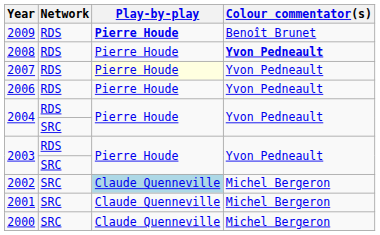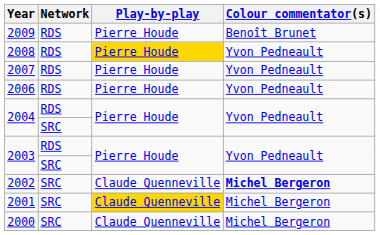(137, 33) bold -> (137, 33) normal
(137, 52) no background -> (137, 52) gold background
(275, 52) bold -> (275, 52) normal
(137, 70) lightyellow background -> (137, 70) no background
(158, 184) lightblue background -> (158, 184) no background
(278, 184) normal -> (278, 184) bold
(158, 202) no background -> (158, 202) gold background
